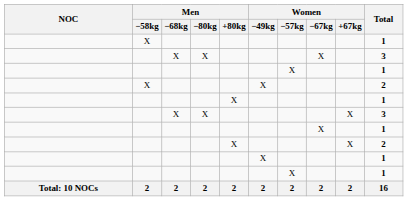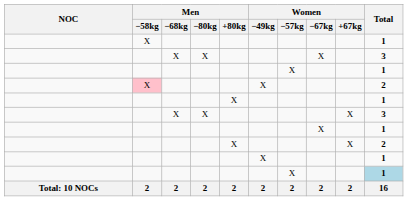(147, 85) no background -> (147, 85) pink background
(384, 174) no background -> (384, 174) lightblue background
